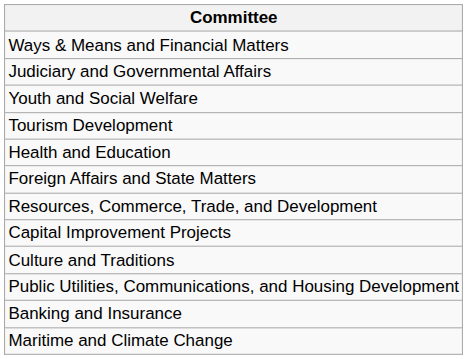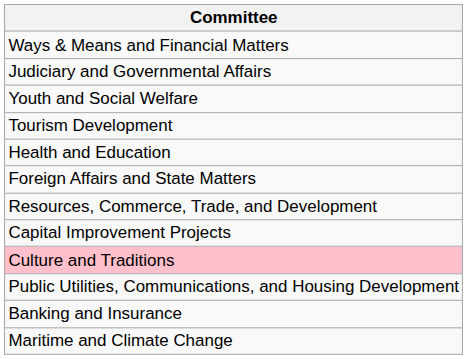(91, 260) no background -> (91, 260) pink background
